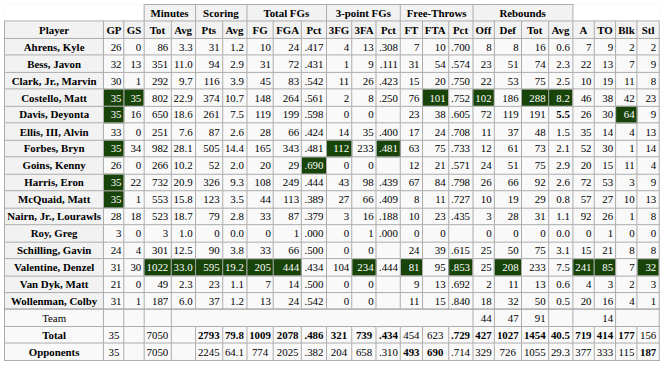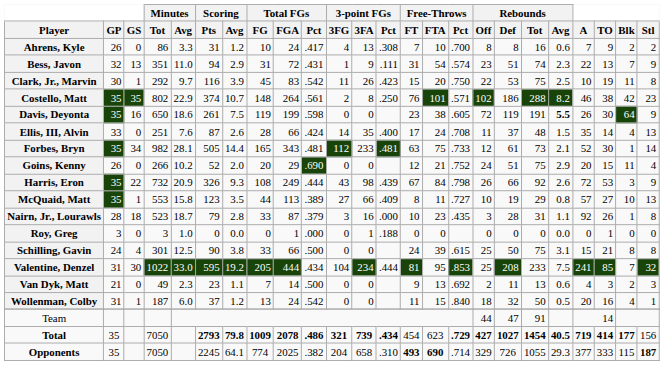(461, 98) .752 -> (461, 98) .571
(461, 166) .571 -> (461, 166) .752
(388, 216) .188 -> (388, 216) .000
(388, 233) .000 -> (388, 233) .188
